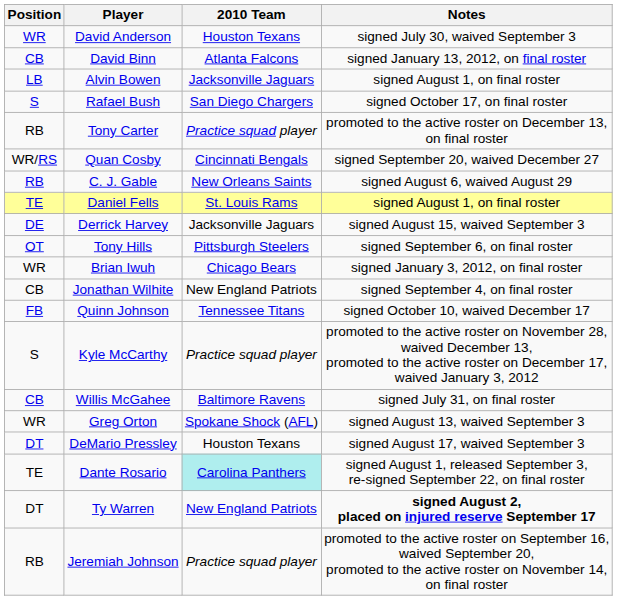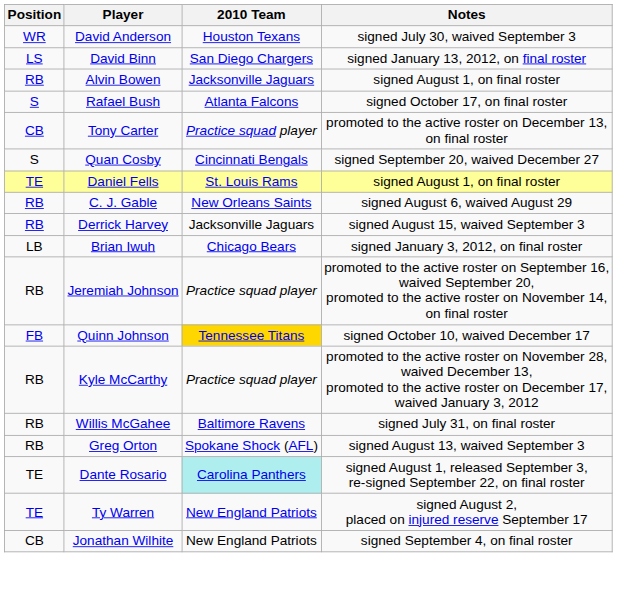(34, 58) CB -> (34, 58) LS
(251, 58) Atlanta Falcons -> (251, 58) San Diego Chargers
(34, 79) LB -> (34, 79) RB
(251, 101) San Diego Chargers -> (251, 101) Atlanta Falcons
(34, 130) RB -> (34, 130) CB
(34, 159) WR/RS -> (34, 159) S
rows swapped: (123, 203) <-> (123, 181)
(34, 224) DE -> (34, 224) RB
- row: (123, 246)
(34, 267) WR -> (34, 246) LB
rows swapped: (123, 561) <-> (123, 289)
(251, 310) no background -> (251, 335) gold background
(34, 355) S -> (34, 379) RB
(34, 400) CB -> (34, 424) RB
(34, 421) WR -> (34, 445) RB
- row: (123, 443)
(34, 509) DT -> (34, 512) TE
(467, 509) bold -> (467, 512) normal
